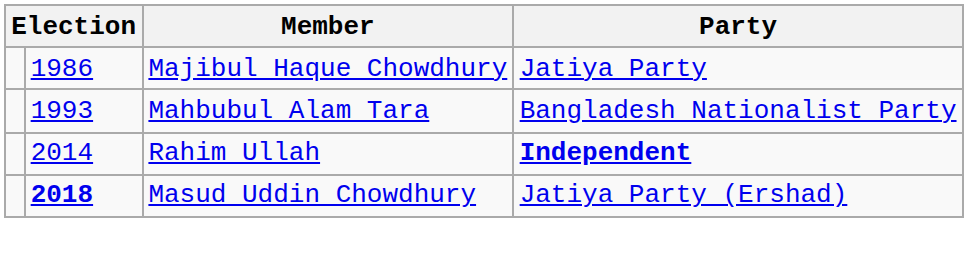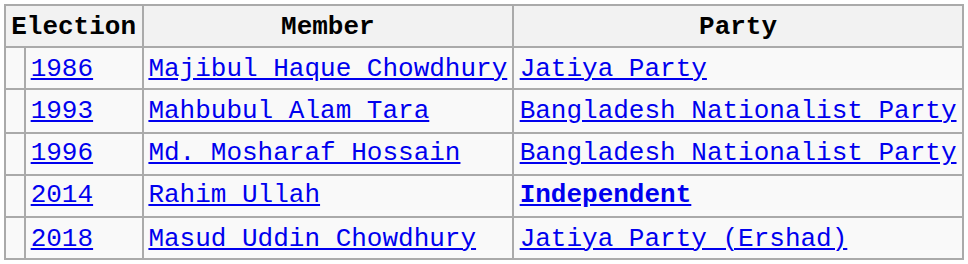+ row: (304, 153)
(62, 196) bold -> (62, 238) normal
